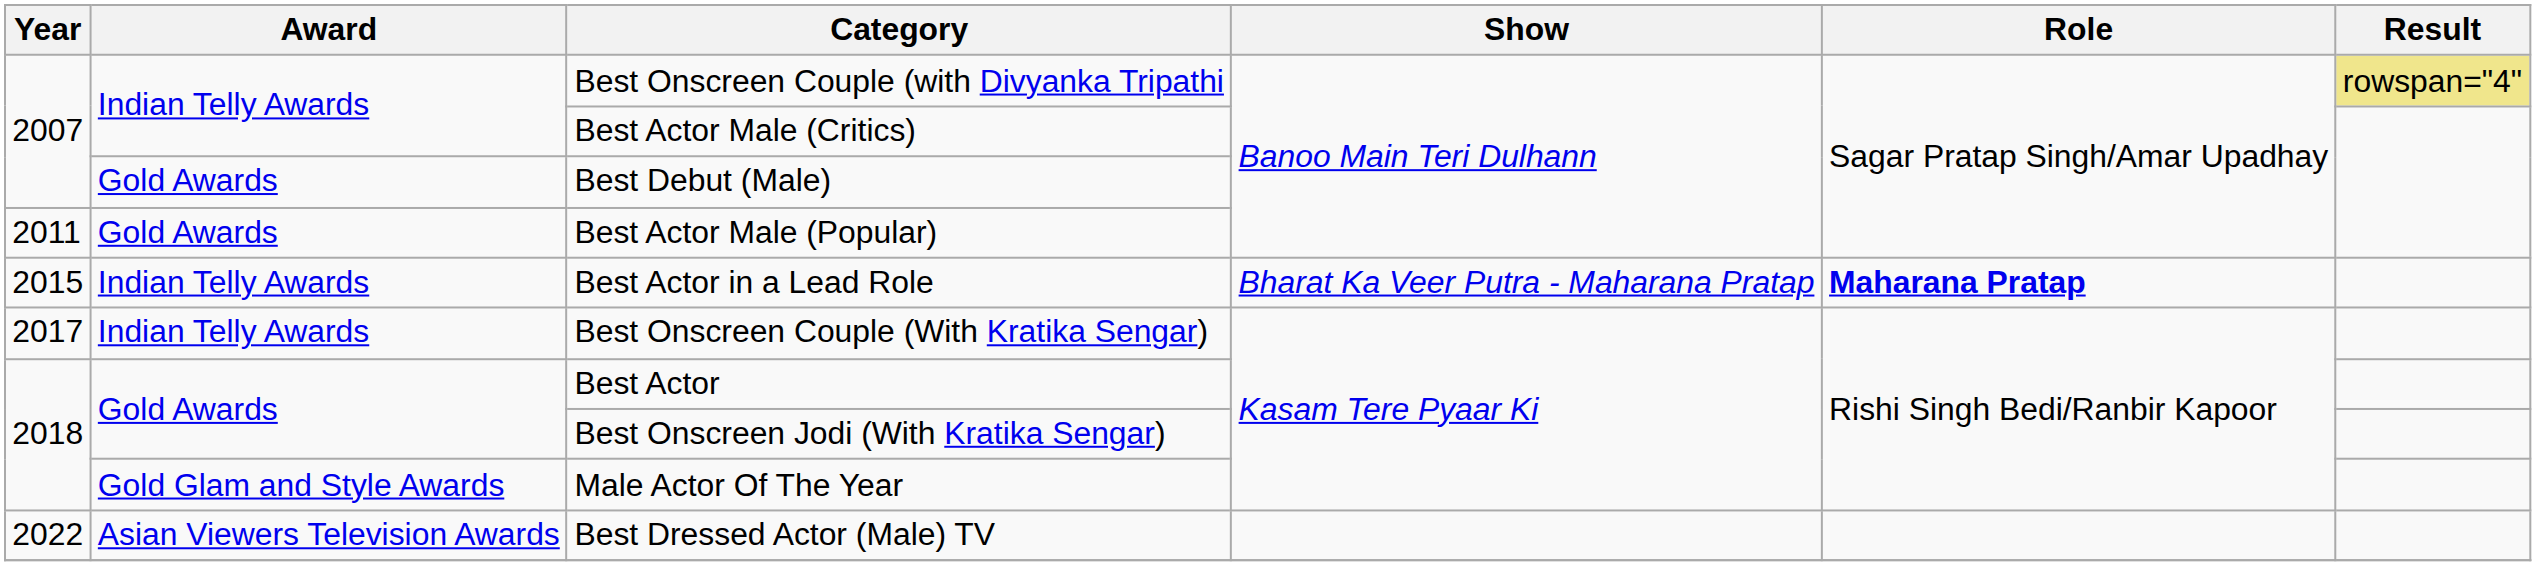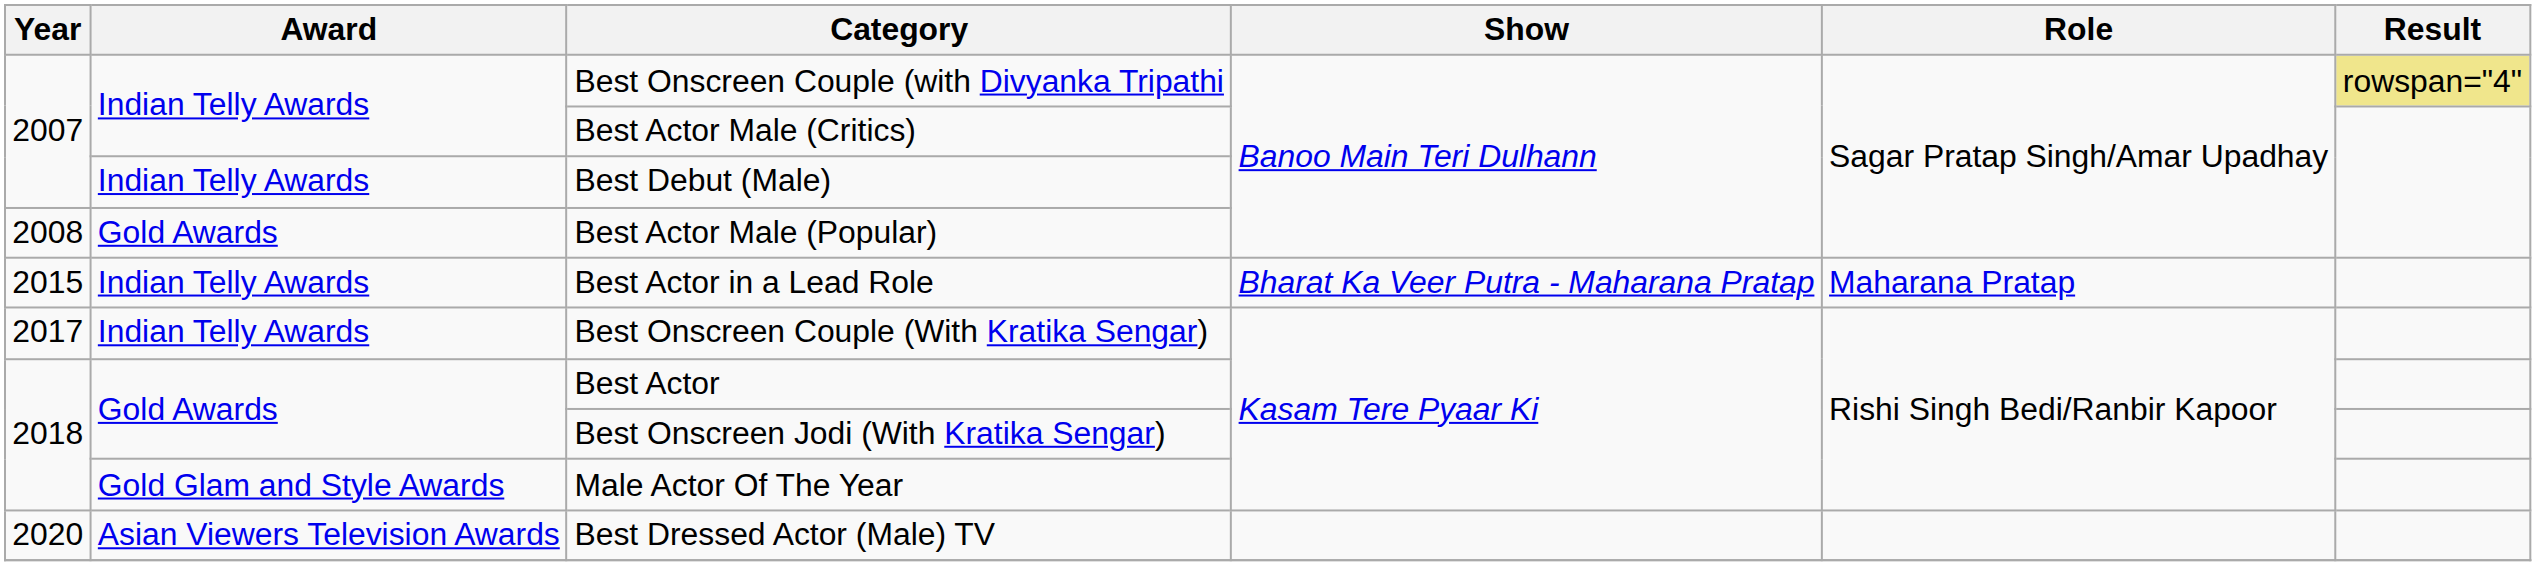(188, 181) Gold Awards -> (234, 181) Indian Telly Awards
(47, 231) 2011 -> (48, 231) 2008
(1957, 282) bold -> (1952, 282) normal
(48, 534) 2022 -> (48, 534) 2020
